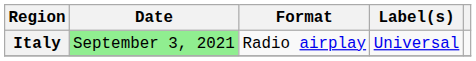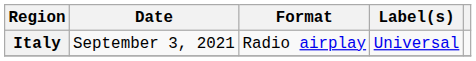(154, 43) lightgreen background -> (154, 43) no background
